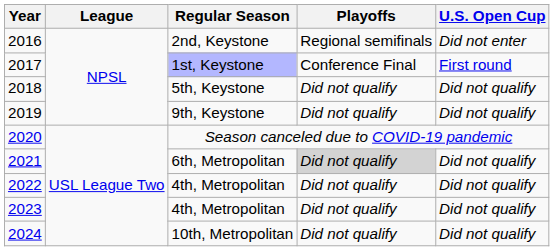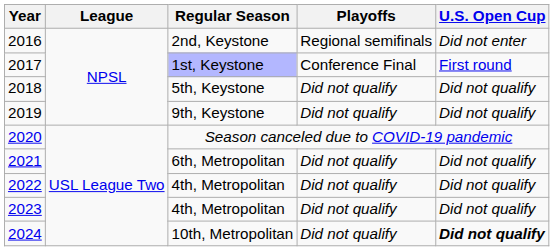(348, 161) lightgrey background -> (348, 161) no background
(487, 233) normal -> (492, 233) bold
